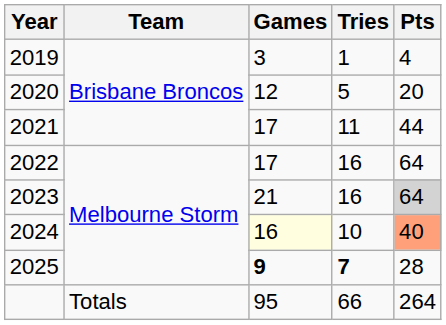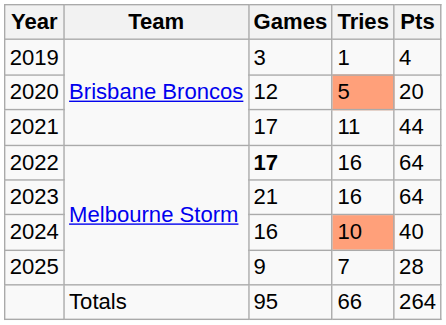(344, 92) no background -> (344, 92) lightsalmon background
(266, 162) normal -> (266, 162) bold
(411, 197) lightgrey background -> (411, 197) no background
(266, 232) lightyellow background -> (266, 232) no background
(350, 232) no background -> (350, 232) lightsalmon background
(411, 232) lightsalmon background -> (411, 232) no background
(260, 267) bold -> (260, 267) normal
(344, 267) bold -> (344, 267) normal
